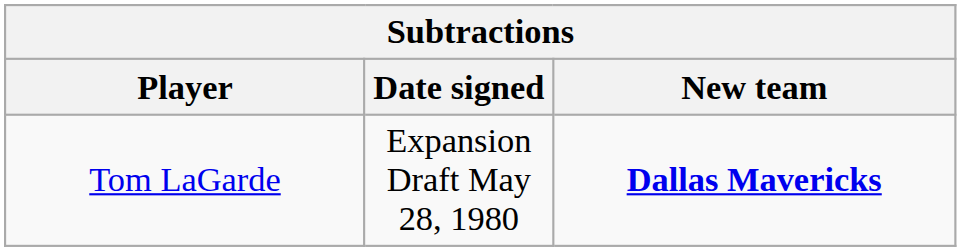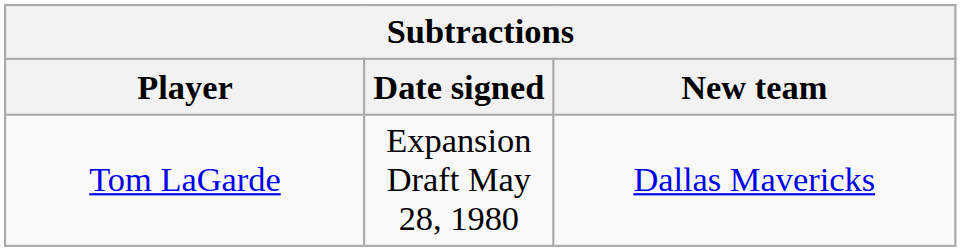(754, 179) bold -> (754, 179) normal
